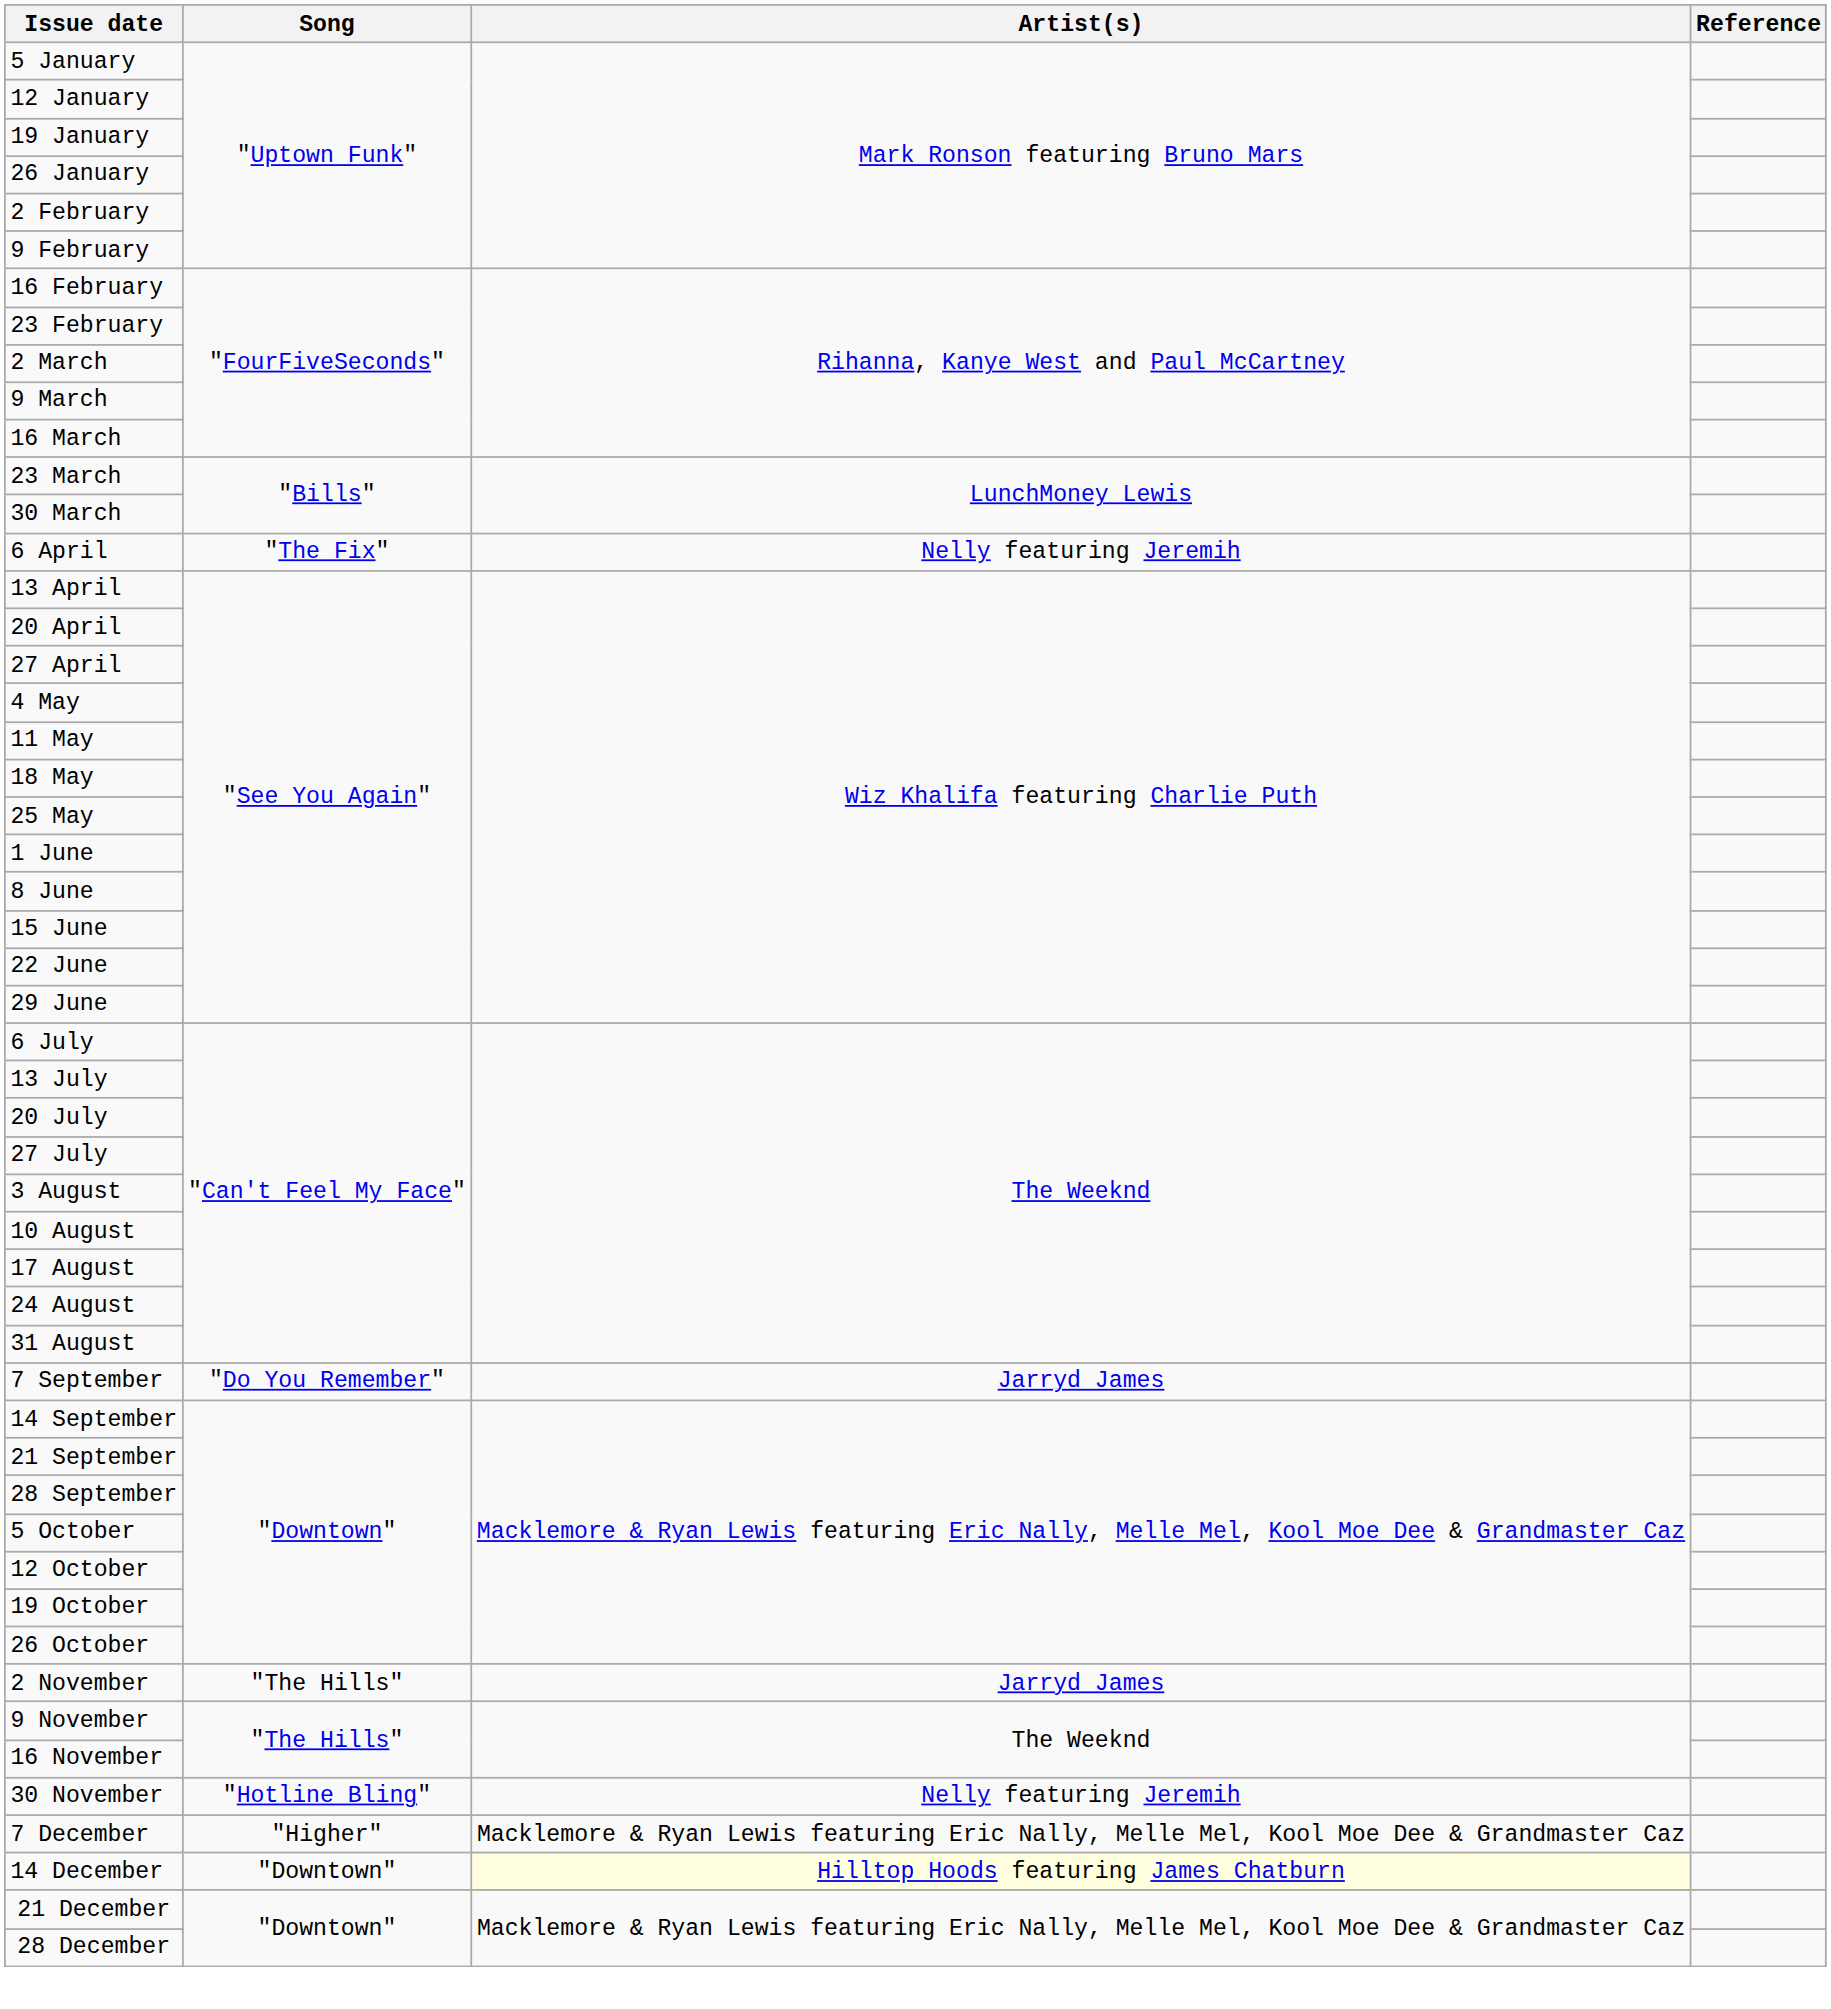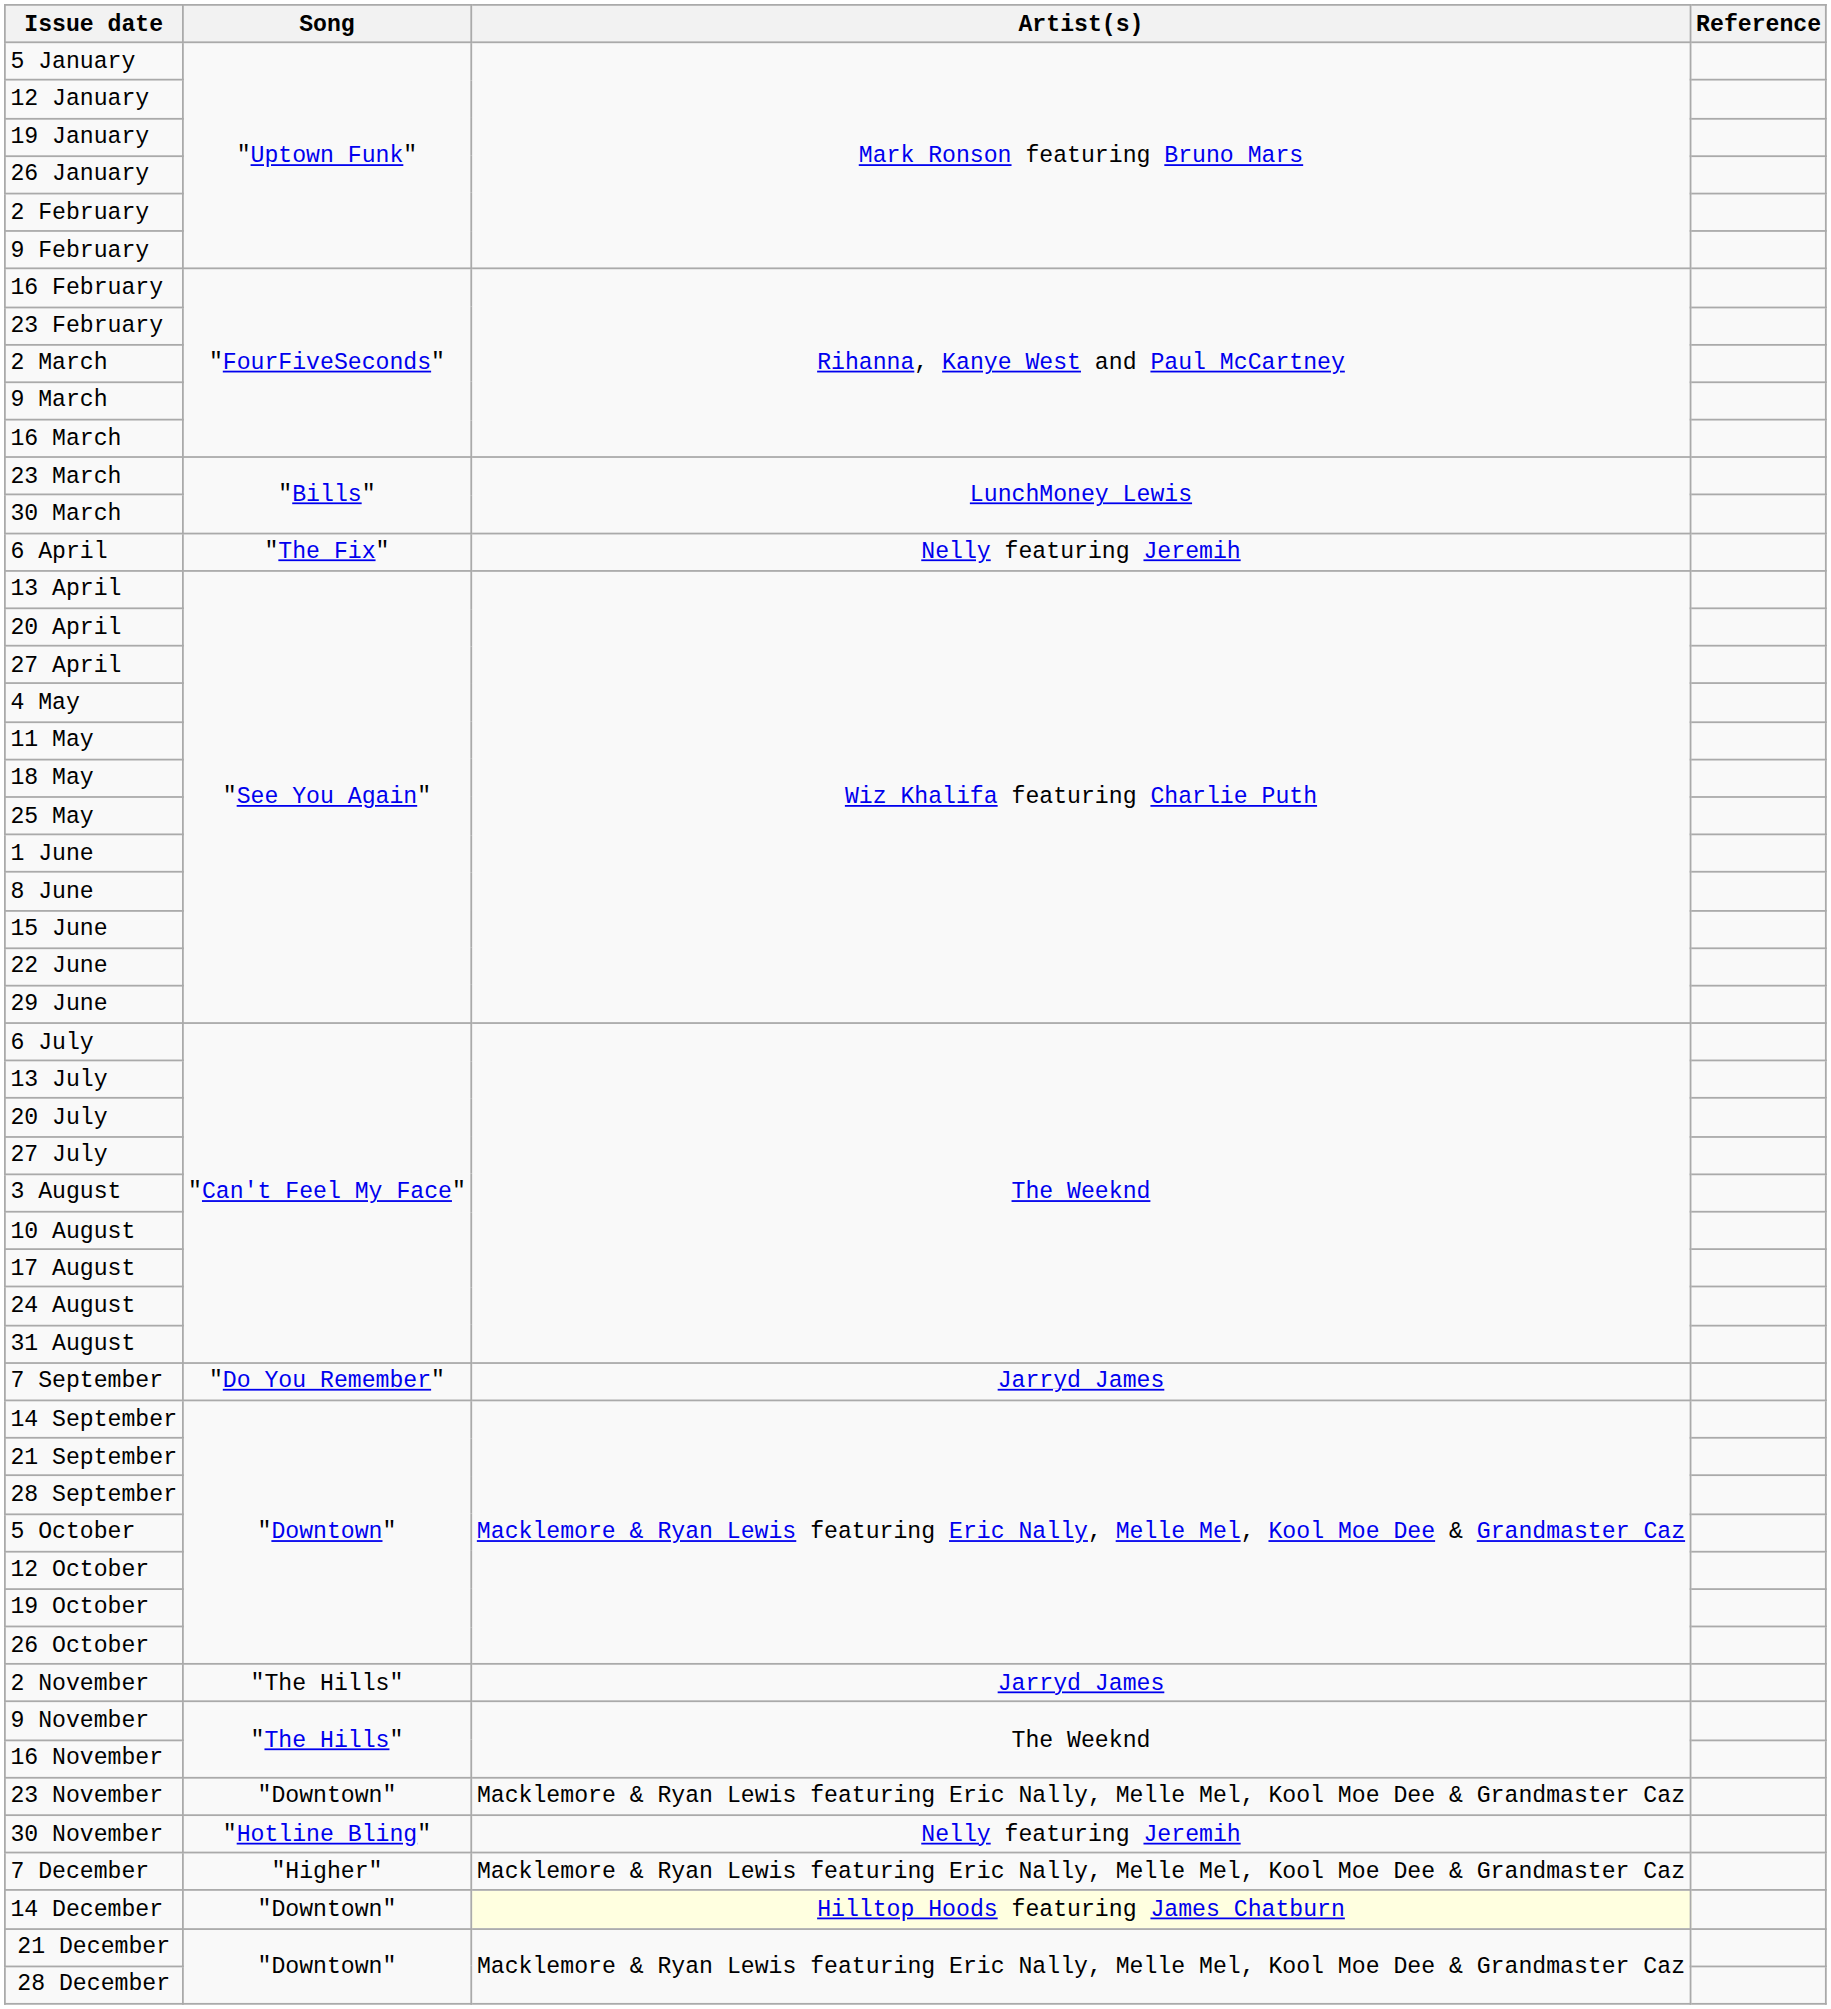+ row: (87, 1796)
